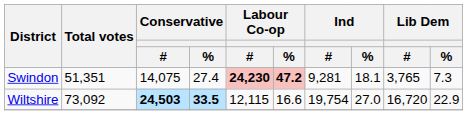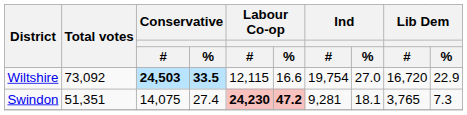rows swapped: (33, 78) <-> (33, 99)
